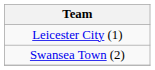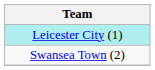(77, 34) no background -> (77, 34) paleturquoise background
